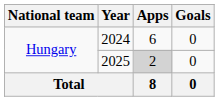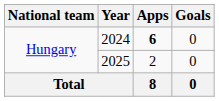(153, 38) normal -> (153, 38) bold
(153, 61) lightgrey background -> (153, 61) no background
